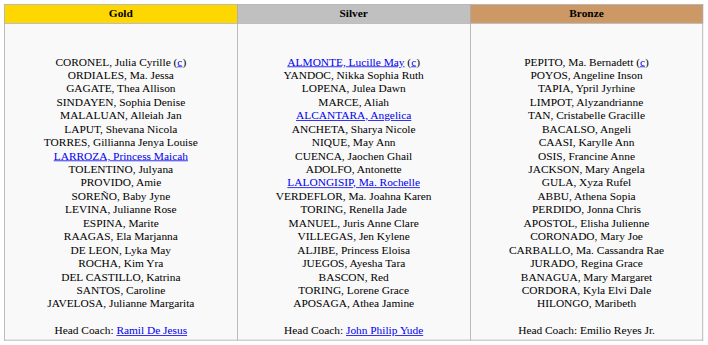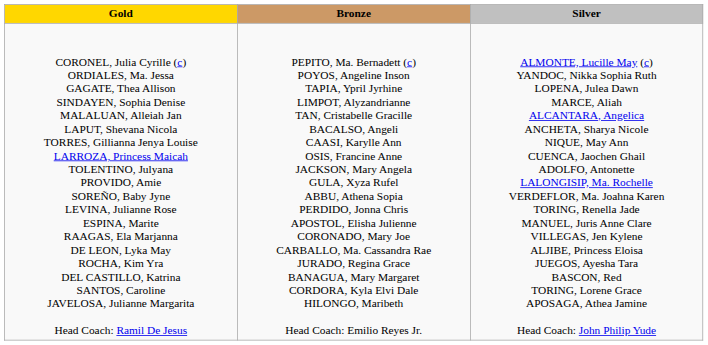columns swapped: (354, 14) <-> (587, 14)
